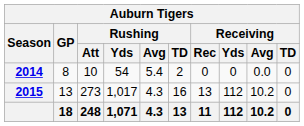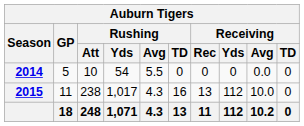(66, 72) 8 -> (66, 72) 5
(154, 72) 5.4 -> (154, 72) 5.5
(180, 72) 2 -> (180, 72) 0
(66, 92) 13 -> (66, 92) 11
(90, 92) 273 -> (90, 92) 238
(262, 92) 10.2 -> (262, 92) 10.0
